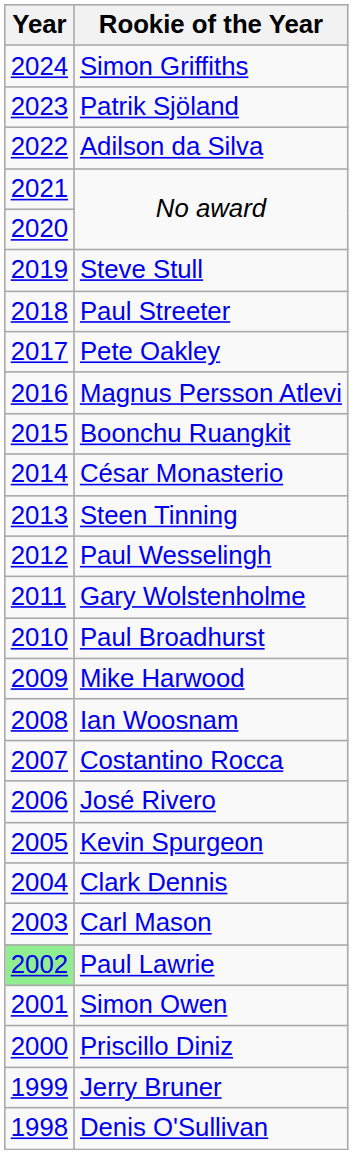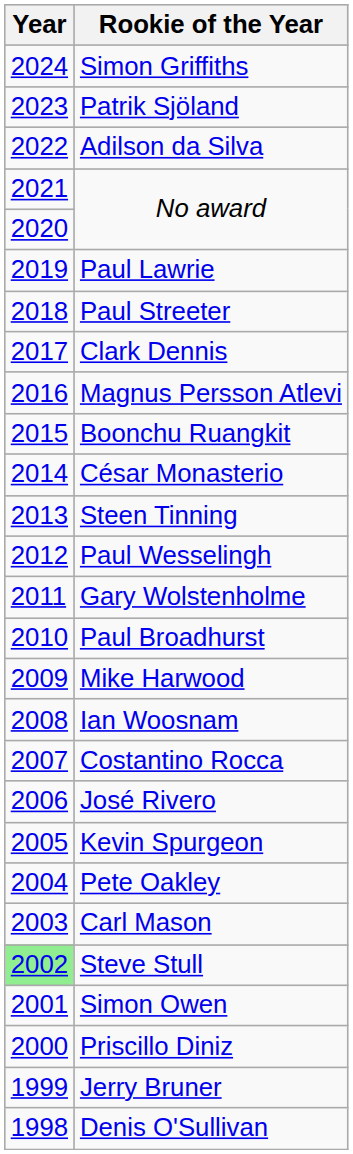(141, 270) Steve Stull -> (147, 270) Paul Lawrie
(150, 351) Pete Oakley -> (154, 351) Clark Dennis
(154, 882) Clark Dennis -> (150, 882) Pete Oakley
(147, 964) Paul Lawrie -> (141, 964) Steve Stull
